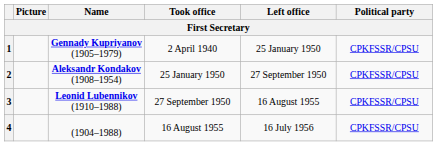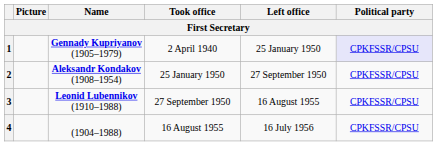(384, 48) no background -> (384, 48) lavender background
